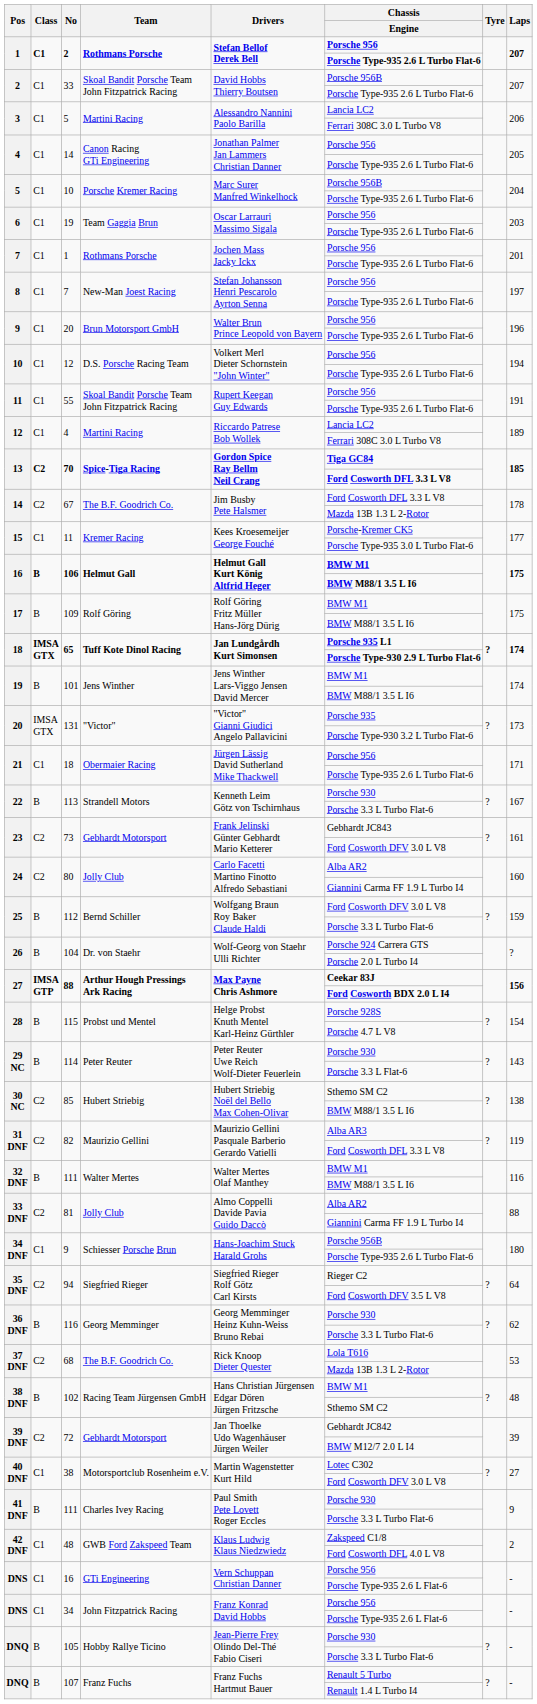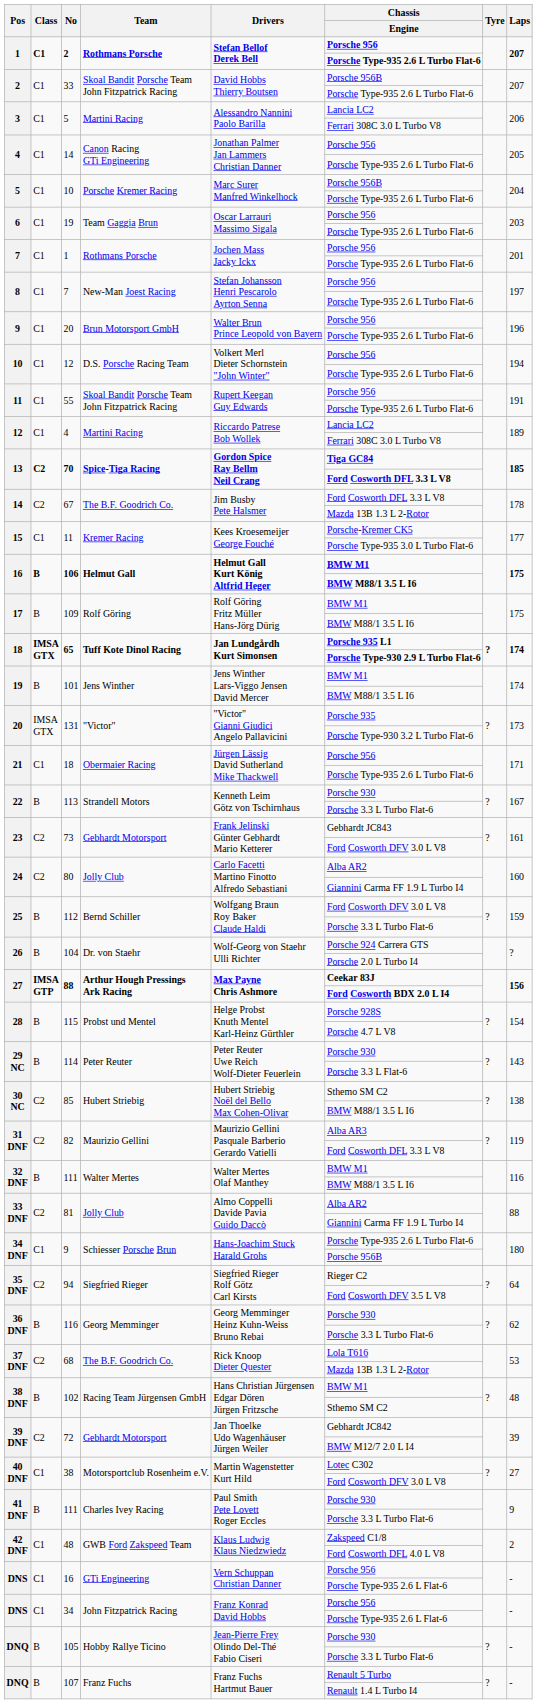(354, 1241) Porsche 956B -> (400, 1241) Porsche Type-935 2.6 L Turbo Flat-6
(400, 1257) Porsche Type-935 2.6 L Turbo Flat-6 -> (354, 1257) Porsche 956B
